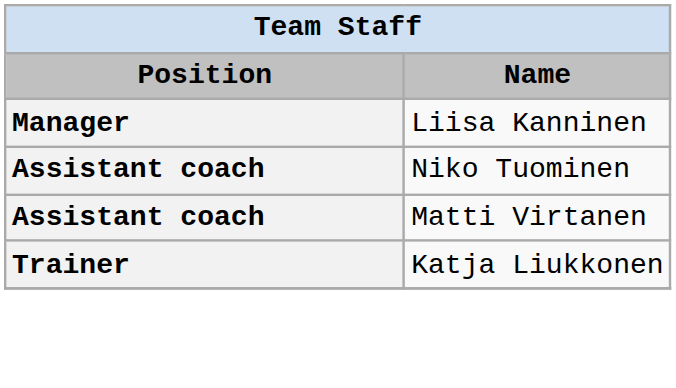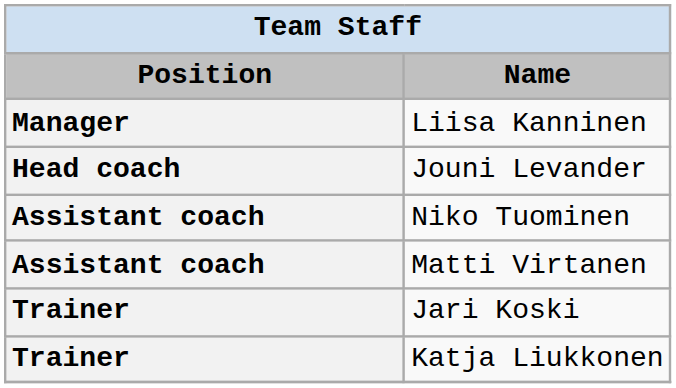+ row: (529, 170)
+ row: (495, 312)
